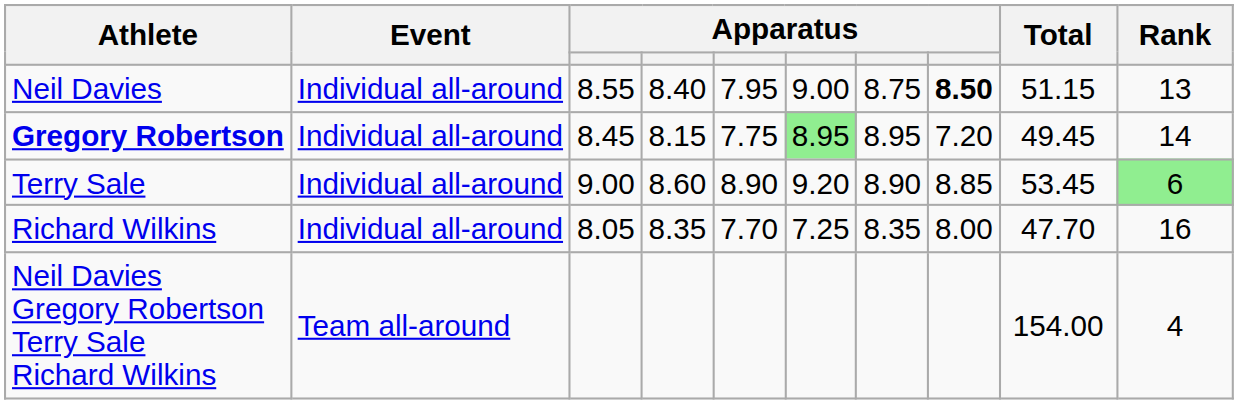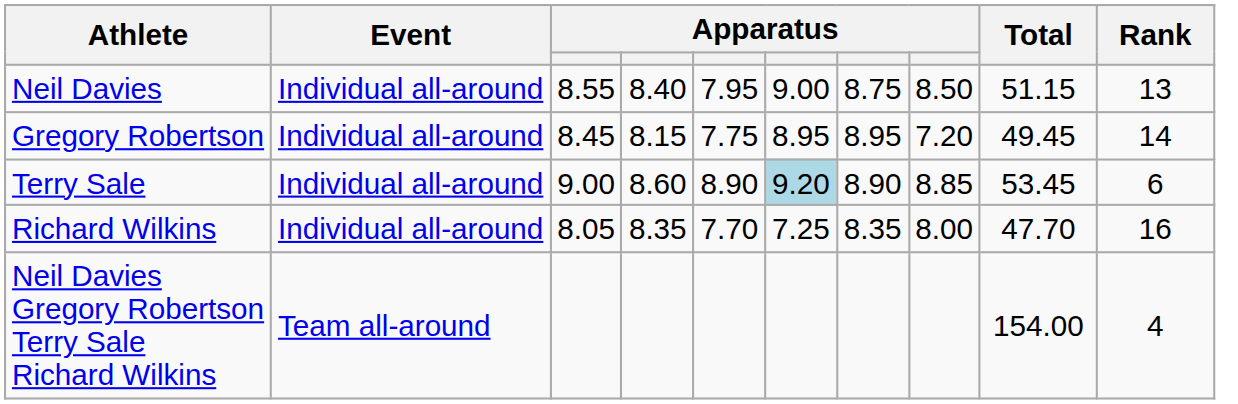(964, 89) bold -> (944, 89) normal
(148, 136) bold -> (138, 136) normal
(821, 136) lightgreen background -> (801, 136) no background
(821, 183) no background -> (801, 183) lightblue background
(1175, 183) lightgreen background -> (1155, 183) no background
